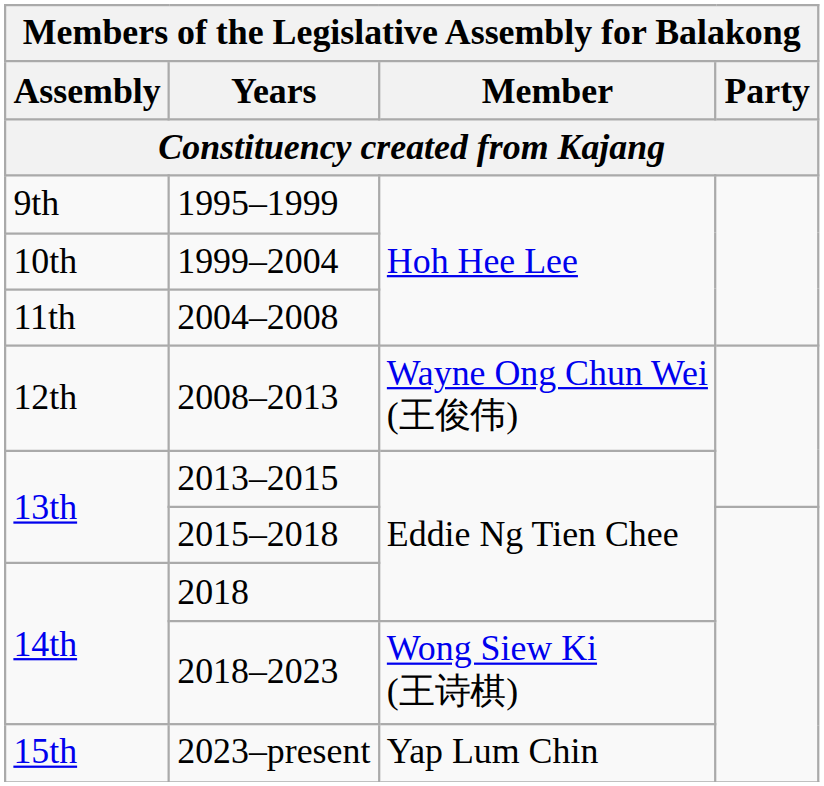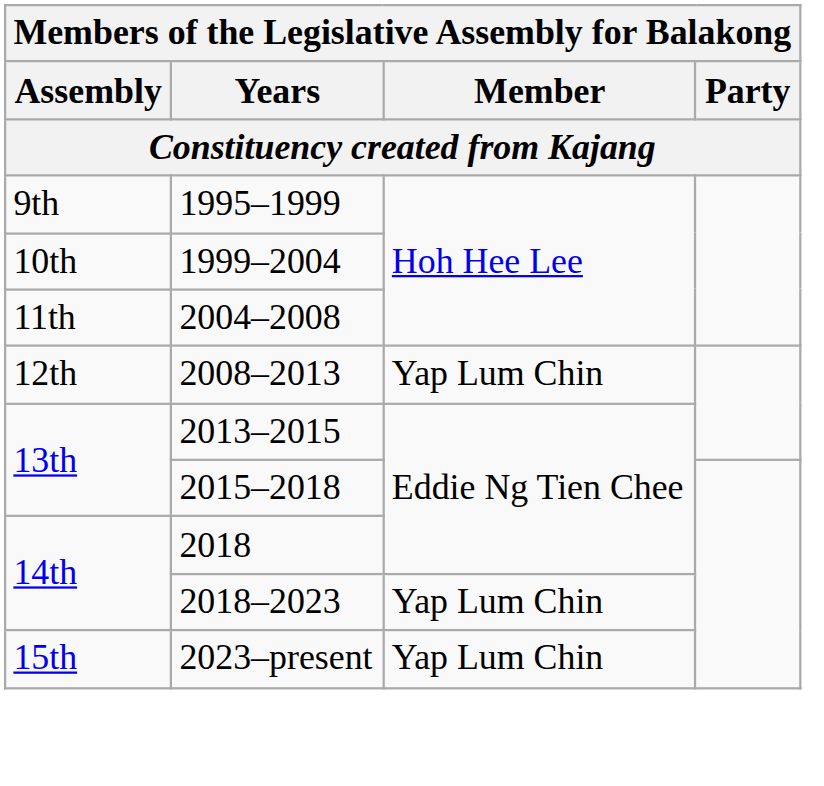(547, 395) Wayne Ong Chun Wei (王俊伟) -> (498, 373) Yap Lum Chin
(492, 669) Wong Siew Ki (王诗棋) -> (498, 601) Yap Lum Chin
